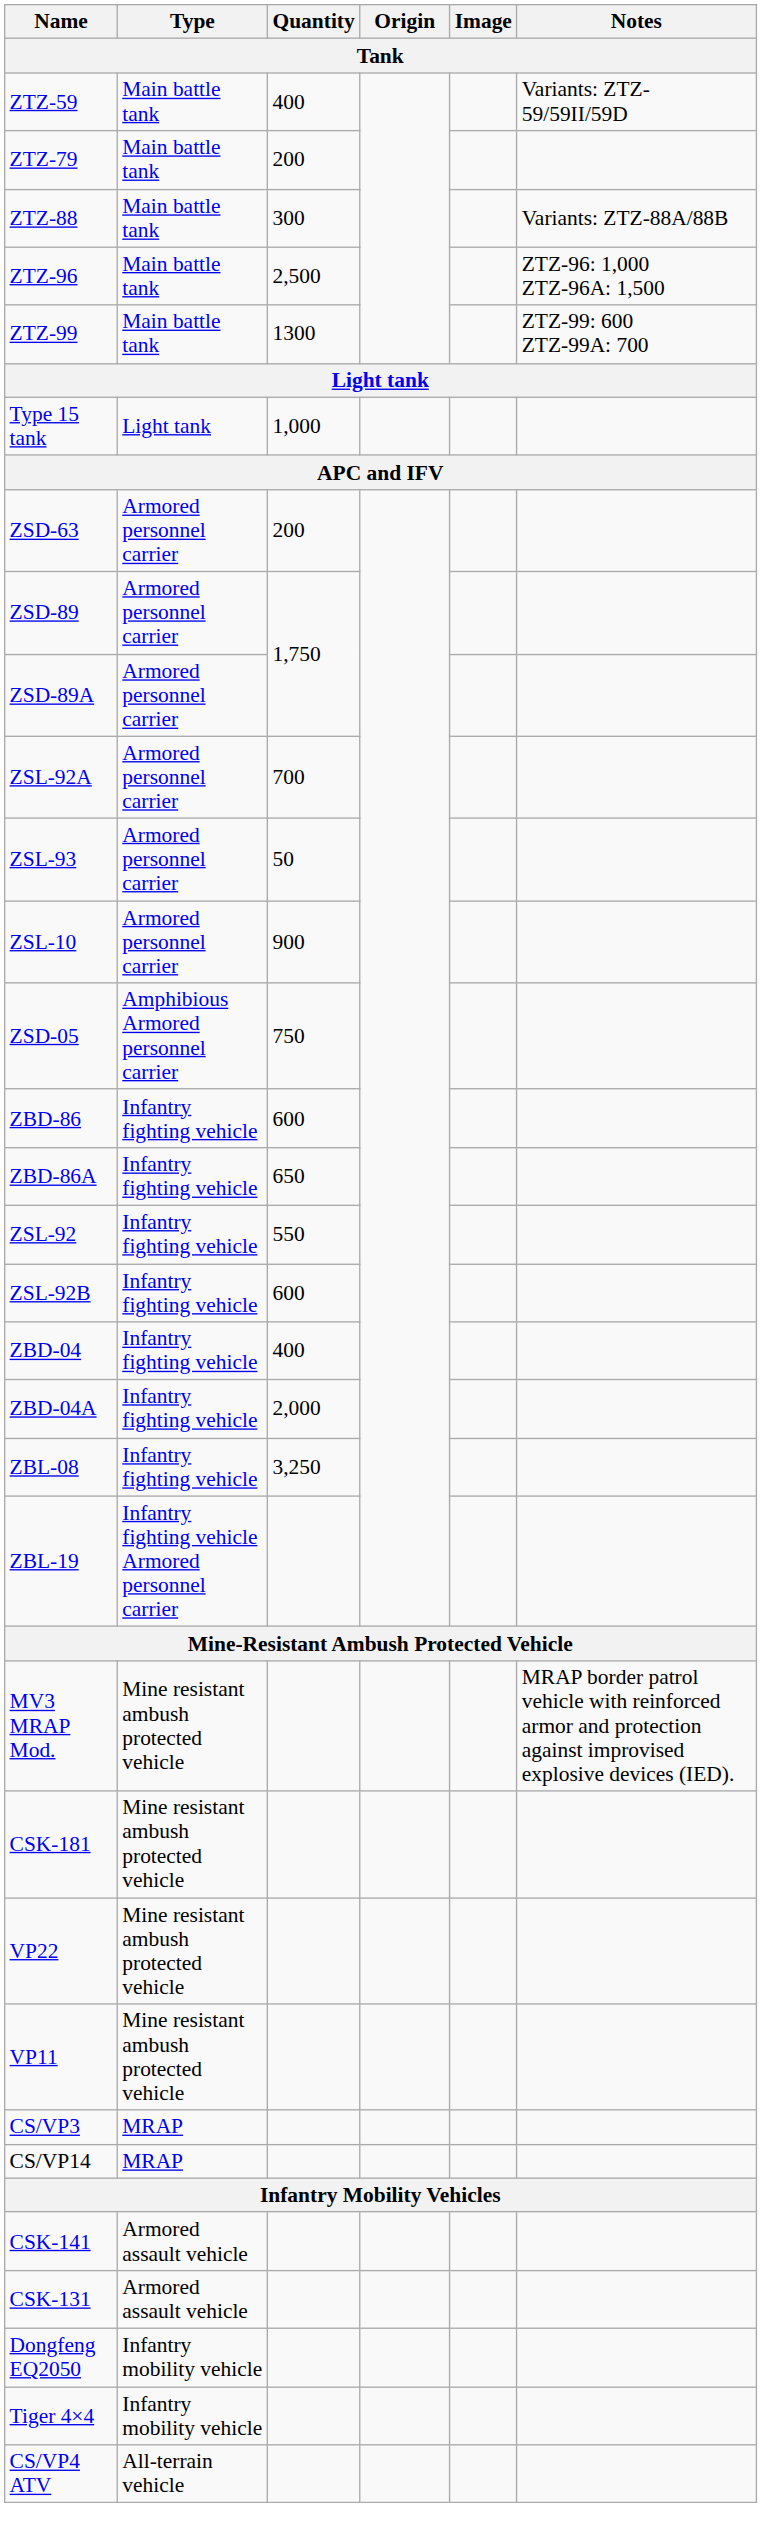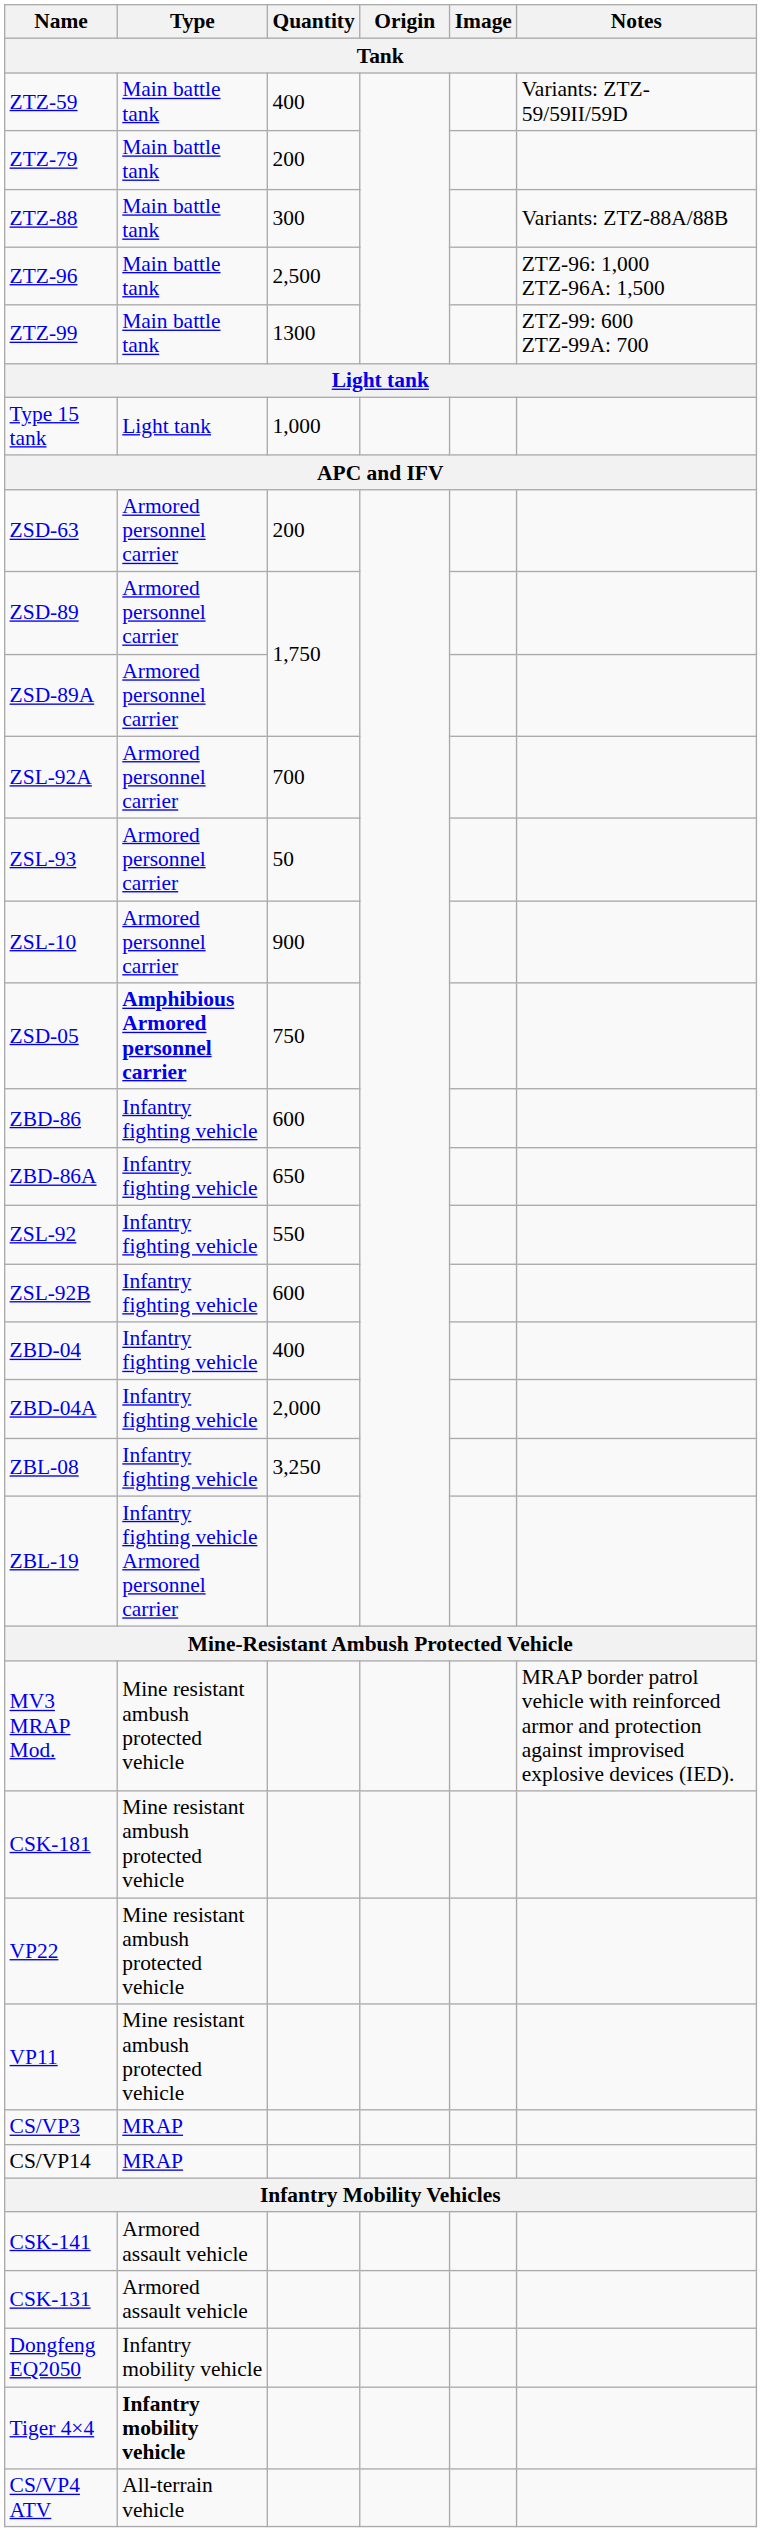(175, 1035) normal -> (178, 1035) bold
(192, 2415) normal -> (161, 2427) bold
